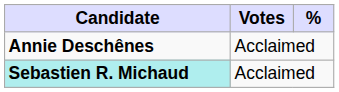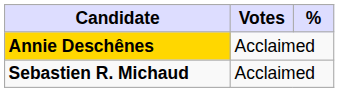(81, 45) no background -> (81, 45) gold background
(99, 73) paleturquoise background -> (99, 73) no background
